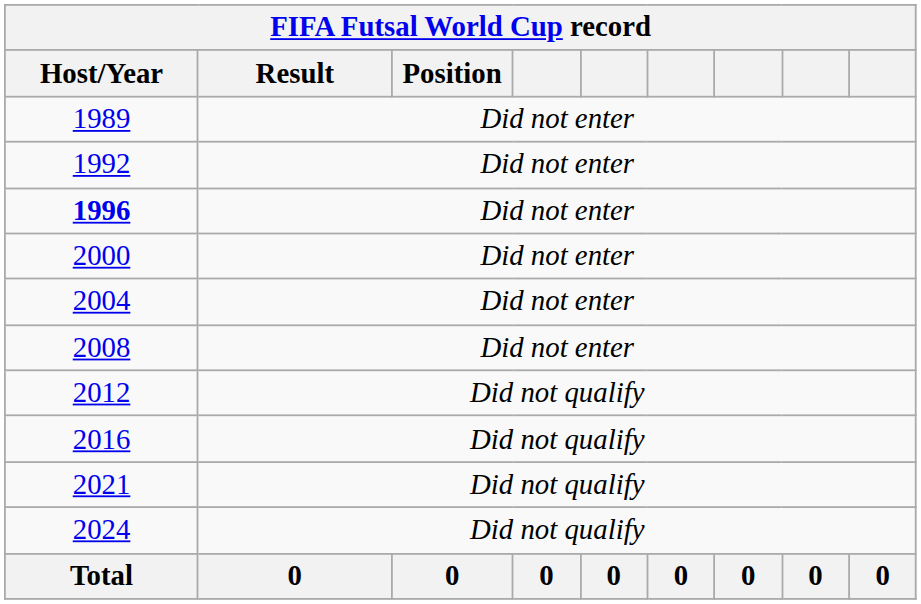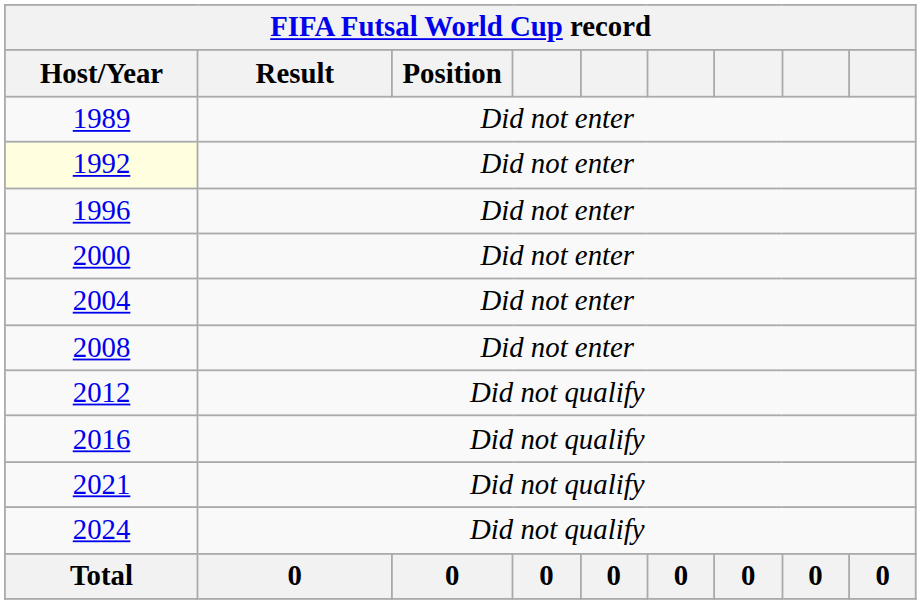(102, 164) no background -> (102, 164) lightyellow background
(102, 210) bold -> (102, 210) normal
